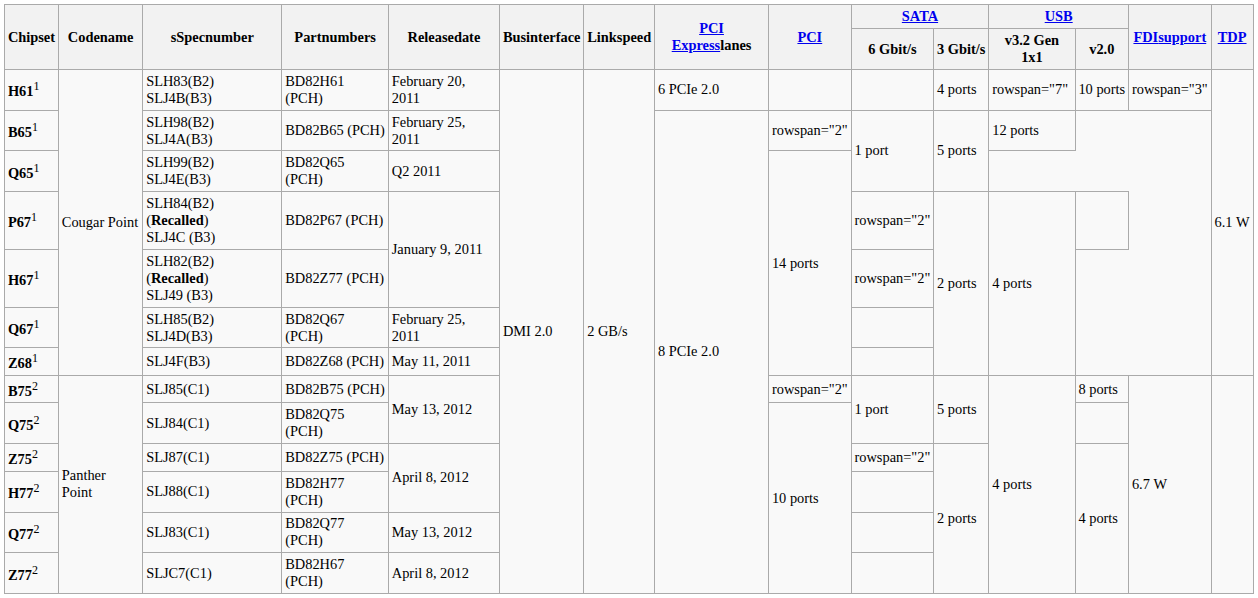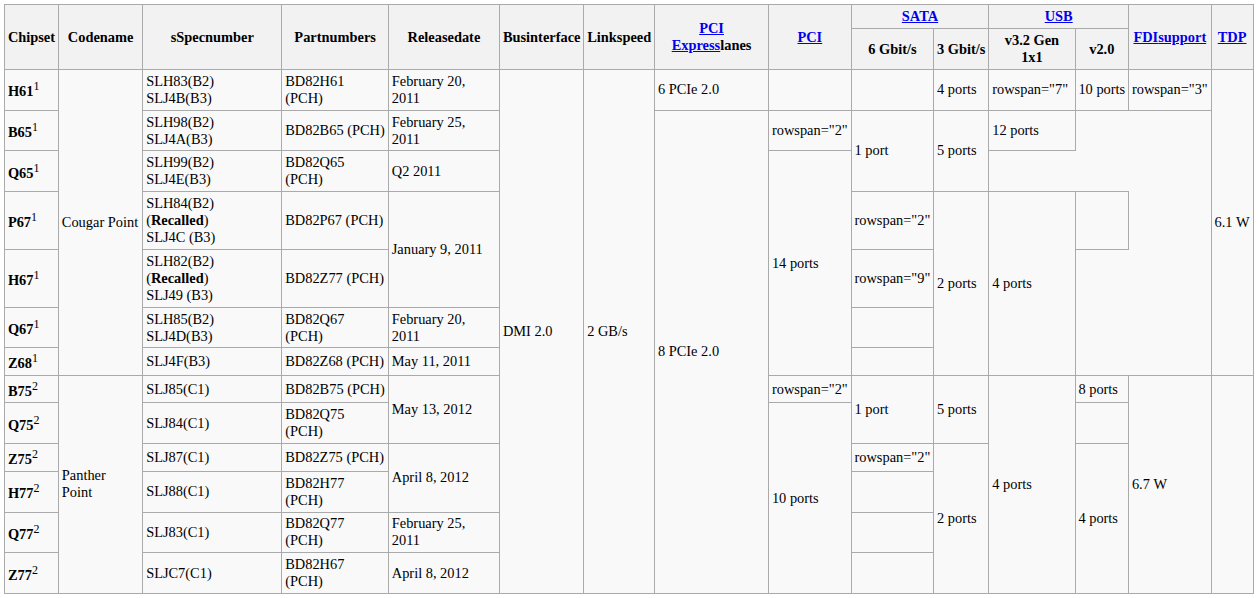(892, 278) rowspan="2" -> (892, 278) rowspan="9"
(429, 327) February 25, 2011 -> (429, 327) February 20, 2011
(432, 532) May 13, 2012 -> (429, 532) February 25, 2011
